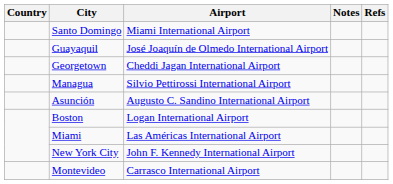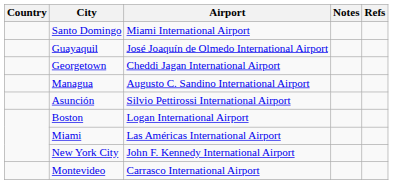(209, 83) Silvio Pettirossi International Airport -> (218, 83) Augusto C. Sandino International Airport
(218, 100) Augusto C. Sandino International Airport -> (209, 100) Silvio Pettirossi International Airport
